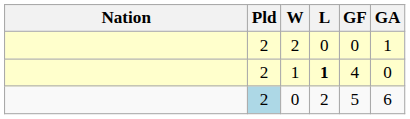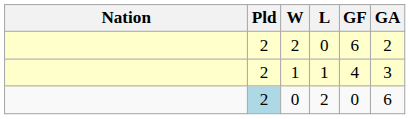(355, 45) 0 -> (355, 45) 6
(387, 45) 1 -> (387, 45) 2
(324, 72) bold -> (324, 72) normal
(387, 72) 0 -> (387, 72) 3
(355, 99) 5 -> (355, 99) 0
